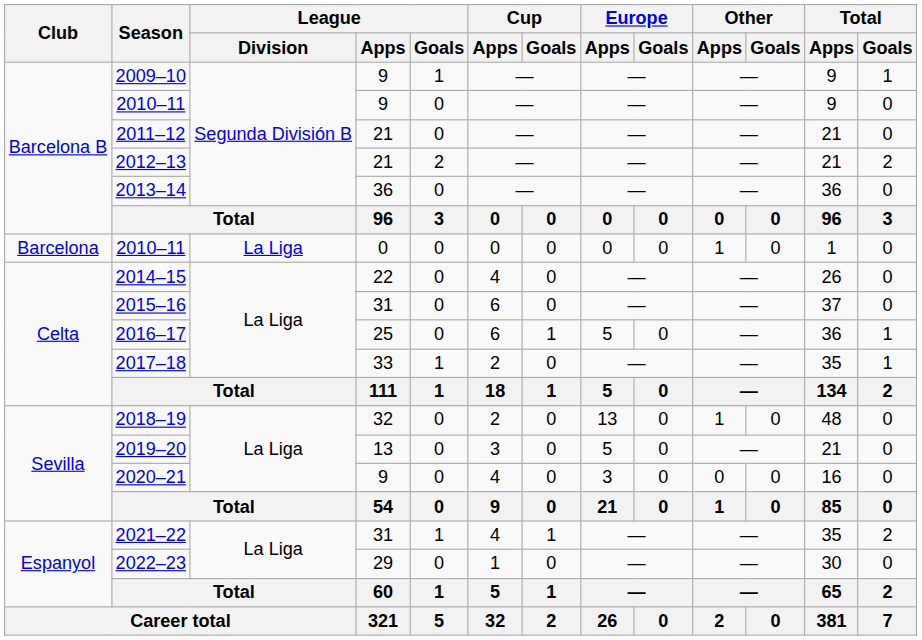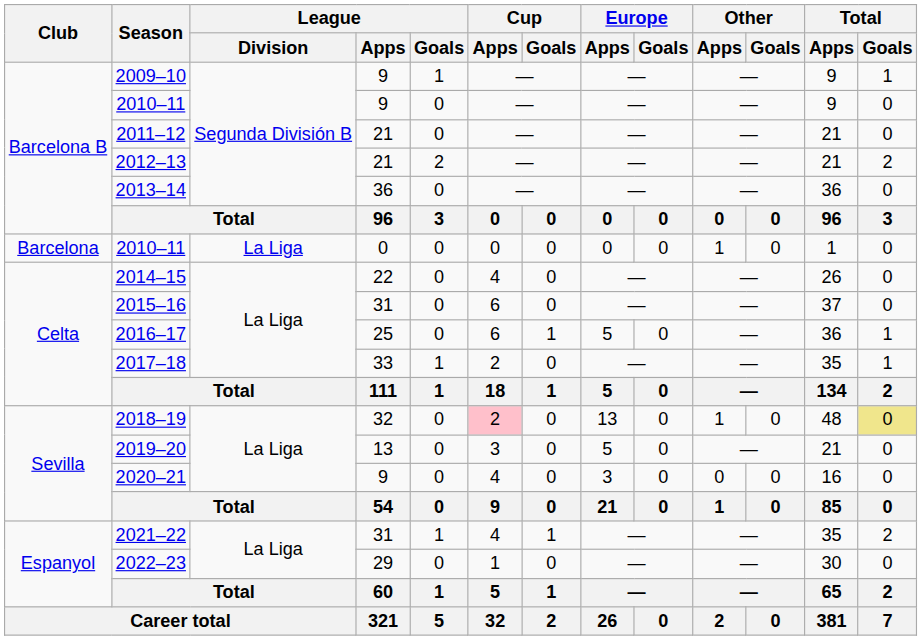(495, 420) no background -> (495, 420) pink background
(888, 420) no background -> (888, 420) khaki background
